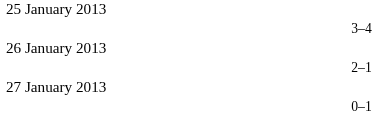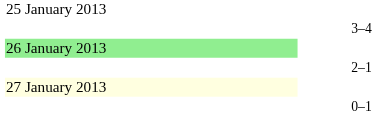(56, 48) no background -> (56, 48) lightgreen background
(56, 87) no background -> (56, 87) lightyellow background
